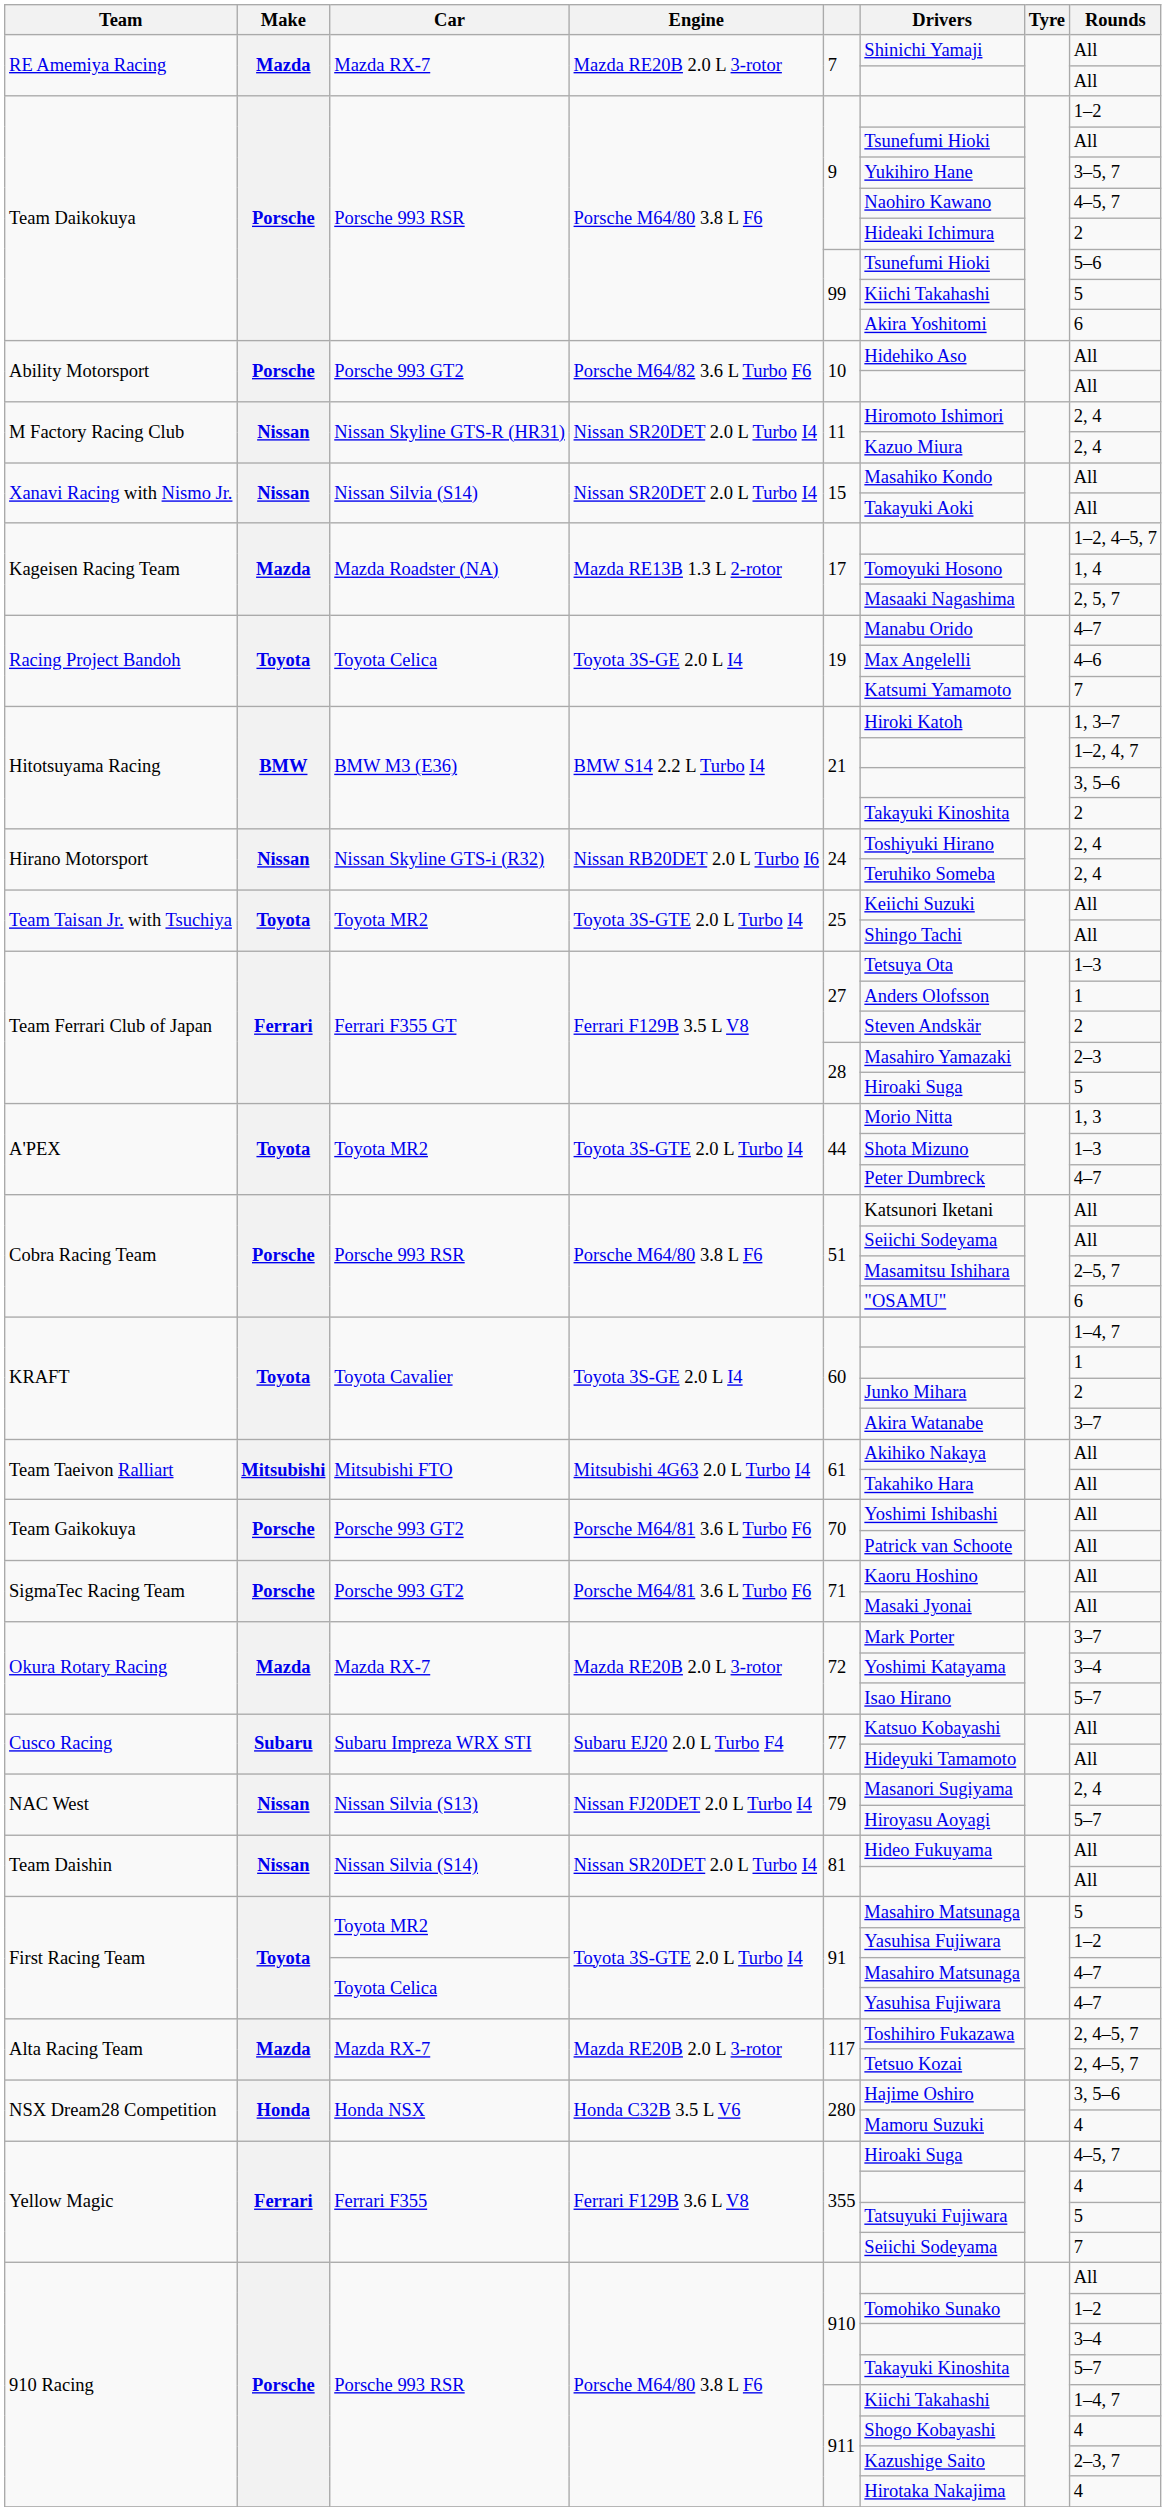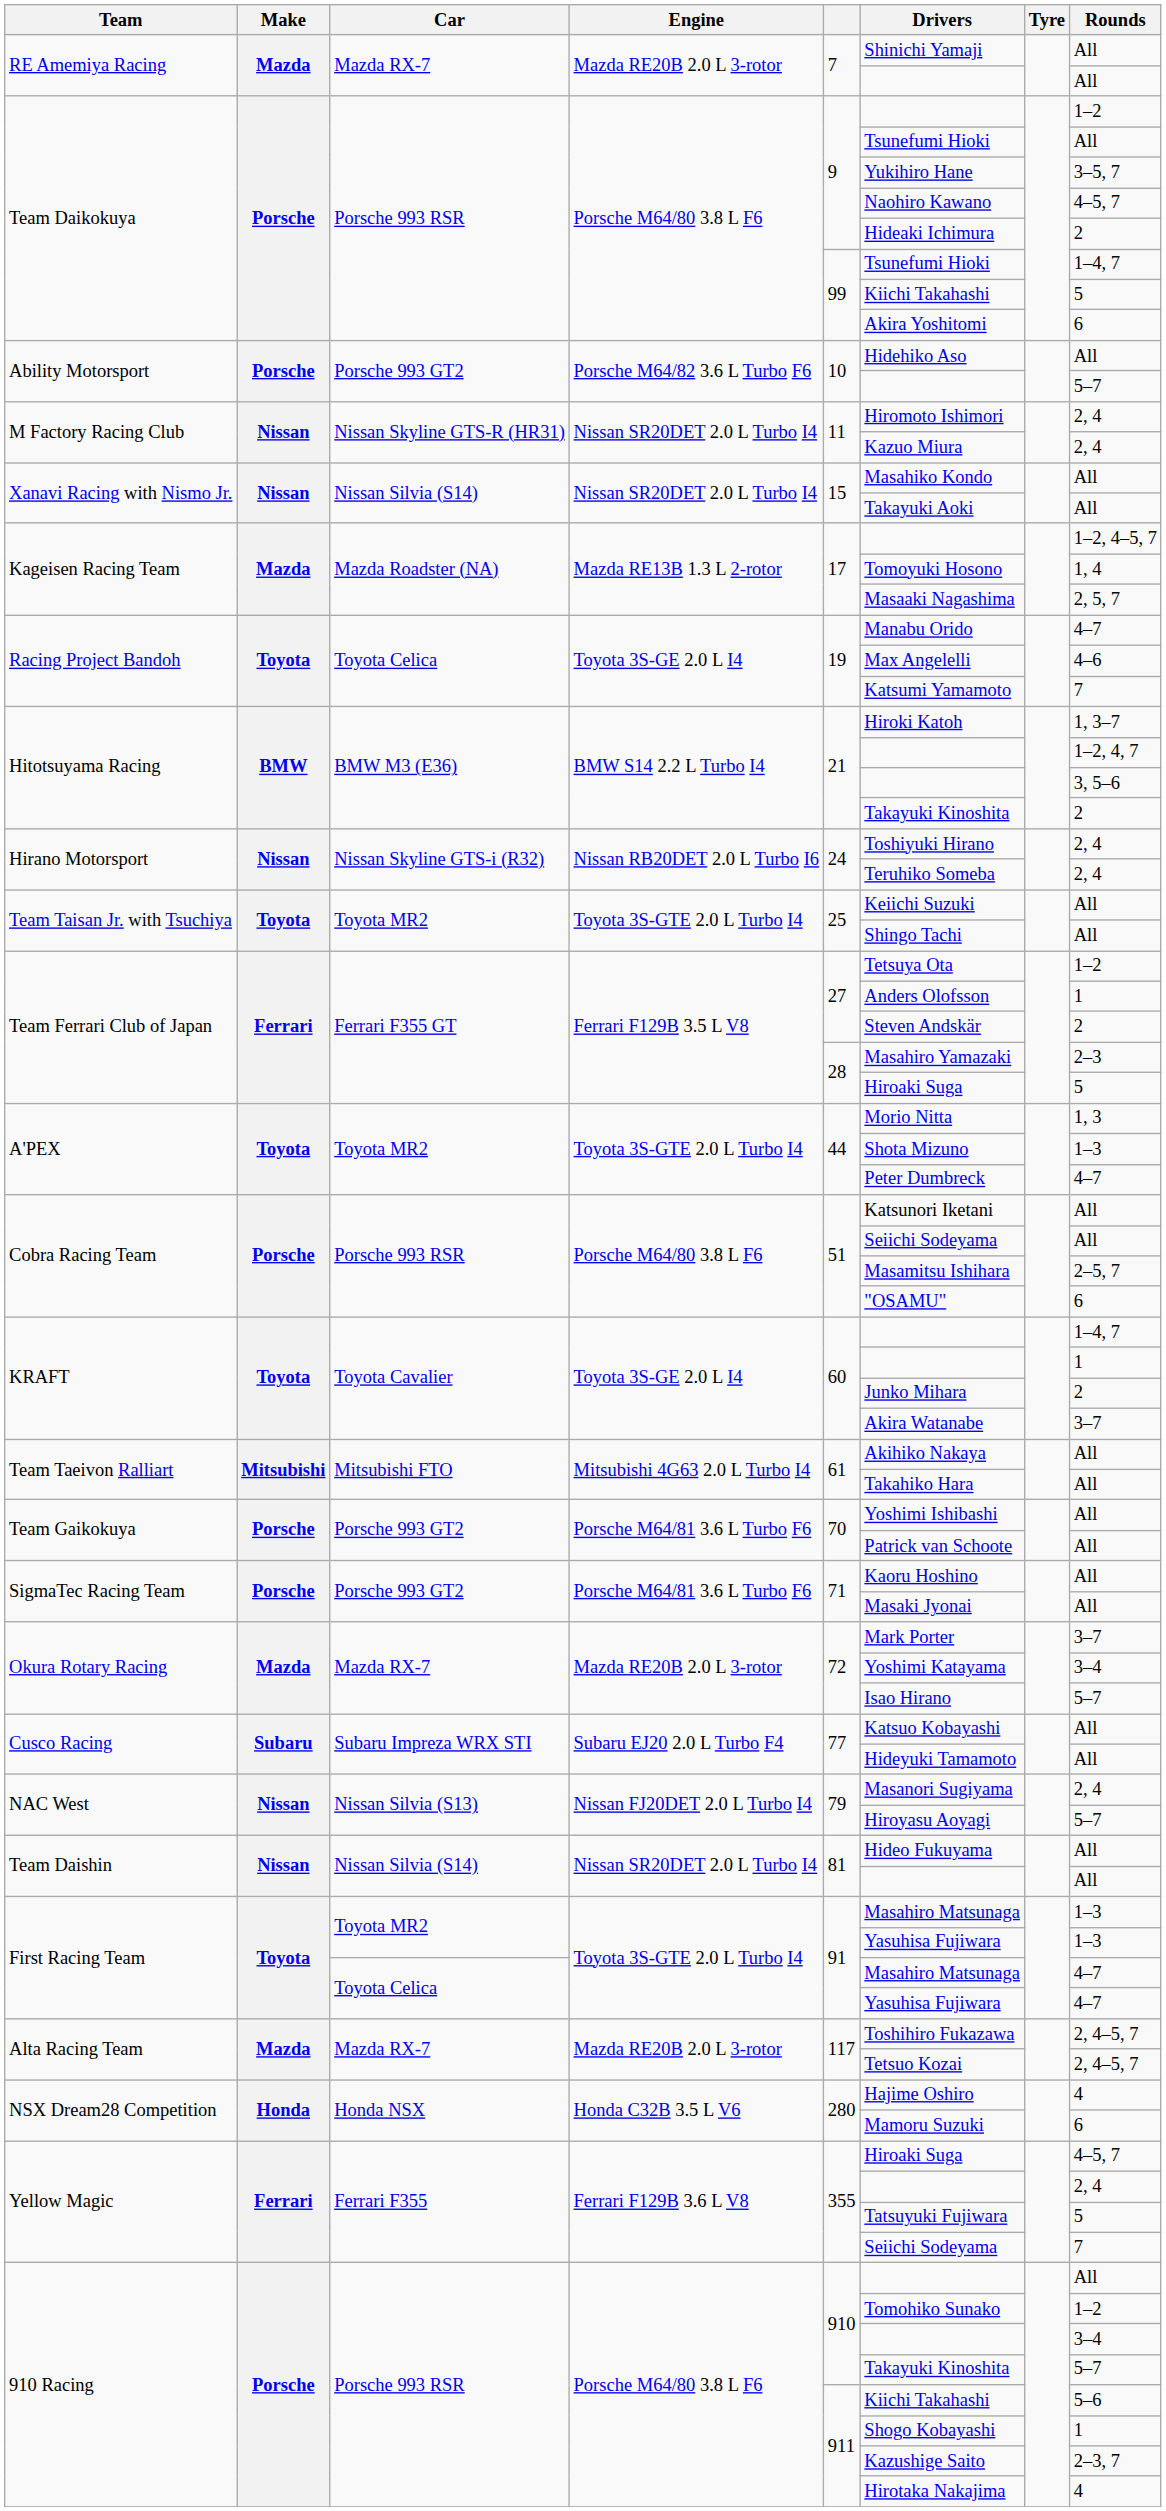(1088, 263) 5–6 -> (1097, 263) 1–4, 7
(1086, 385) All -> (1088, 385) 5–7
(1088, 965) 1–3 -> (1088, 965) 1–2
(1078, 1911) 5 -> (1088, 1911) 1–3
(1088, 1941) 1–2 -> (1088, 1941) 1–3
(1097, 2094) 3, 5–6 -> (1078, 2094) 4
(1078, 2124) 4 -> (1078, 2124) 6
(1078, 2185) 4 -> (1088, 2185) 2, 4
(1097, 2399) 1–4, 7 -> (1088, 2399) 5–6
(1078, 2430) 4 -> (1078, 2430) 1
